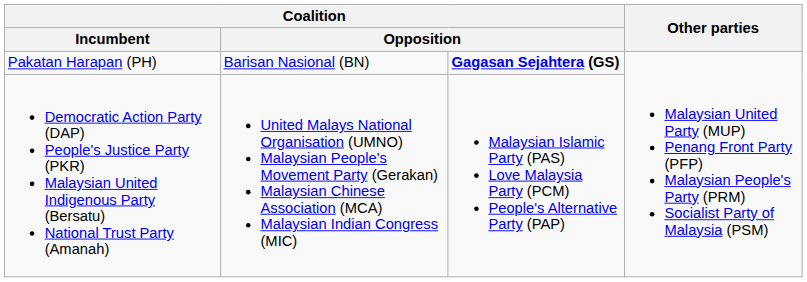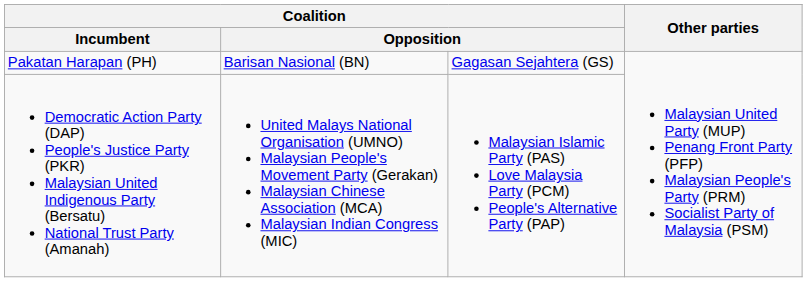(535, 62) bold -> (533, 62) normal
